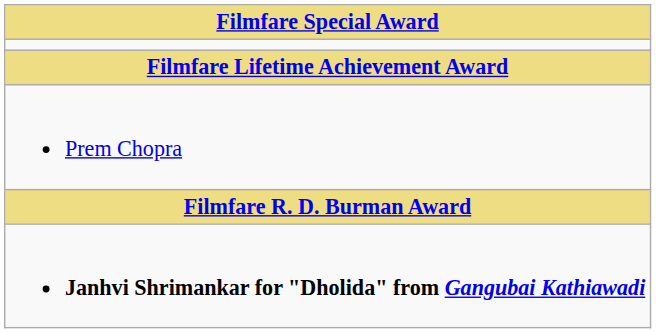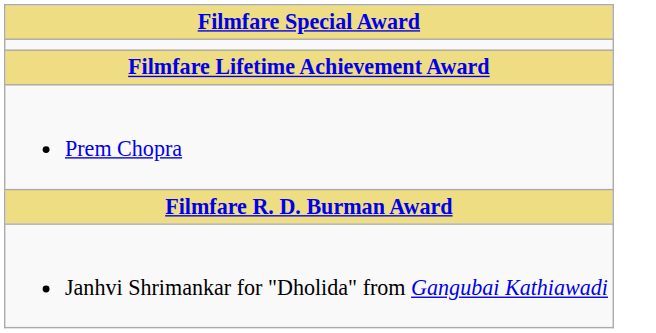(328, 288) bold -> (309, 288) normal
